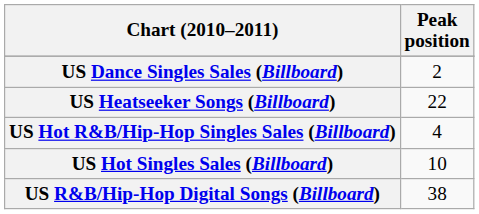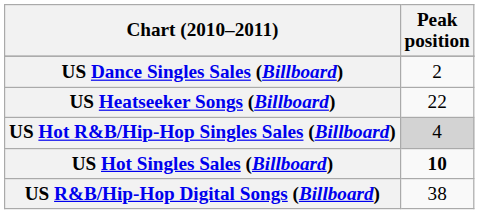(437, 132) no background -> (437, 132) lightgrey background
(437, 163) normal -> (437, 163) bold
